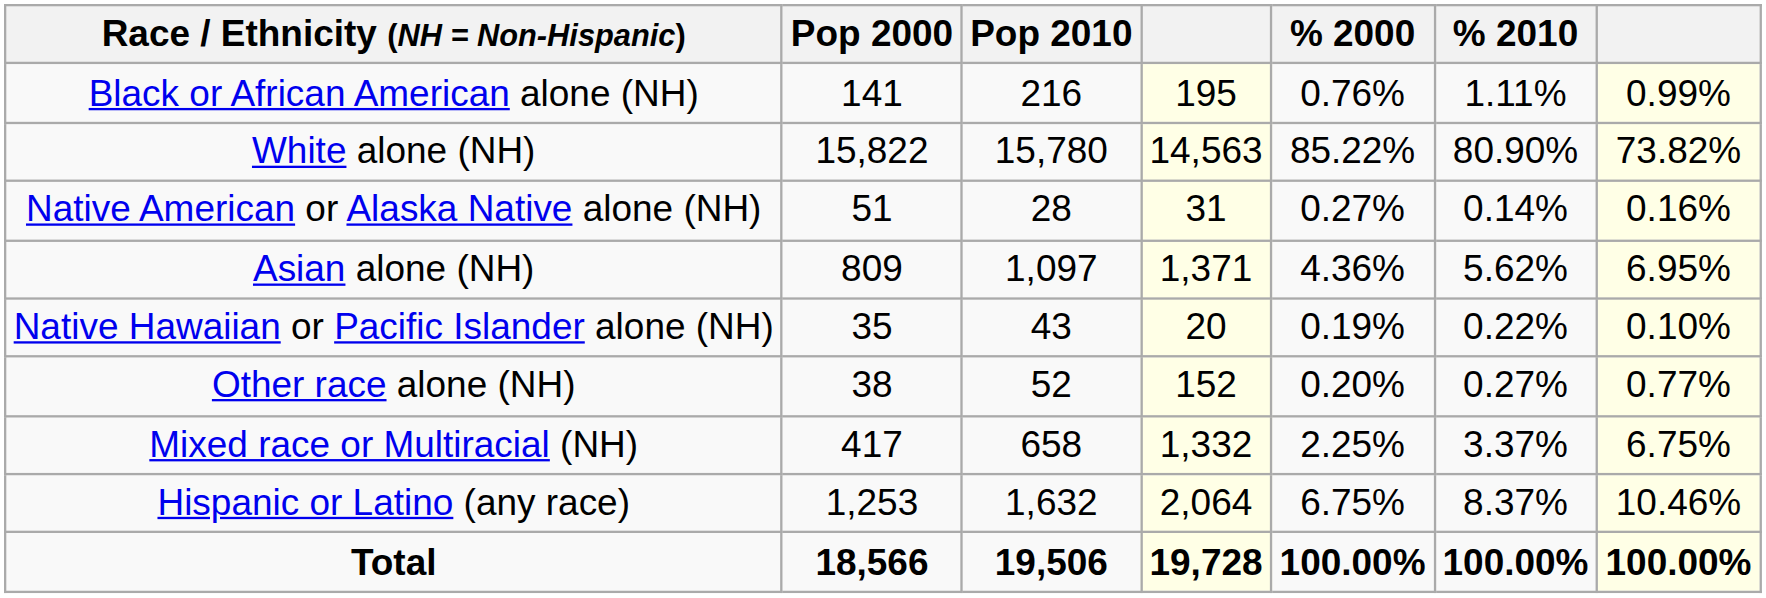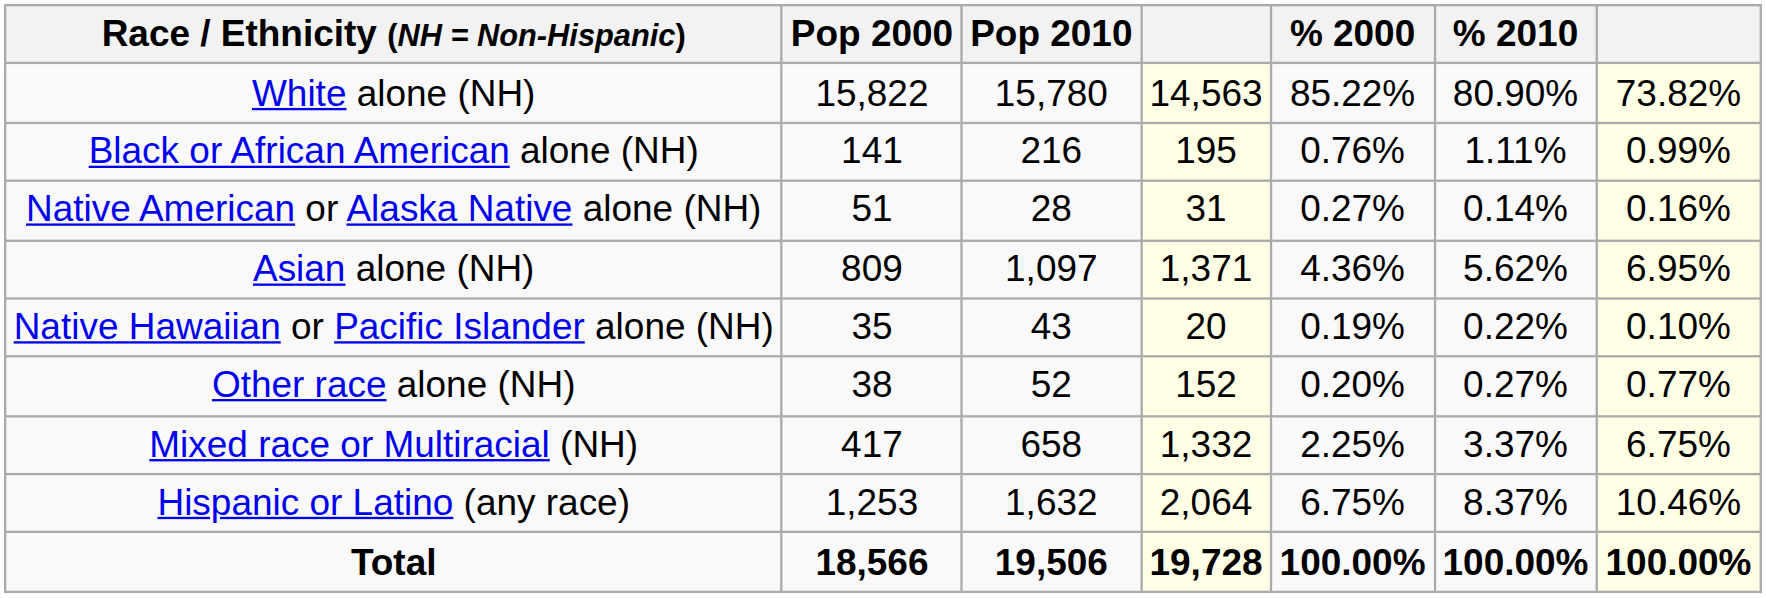rows swapped: (394, 151) <-> (394, 92)
